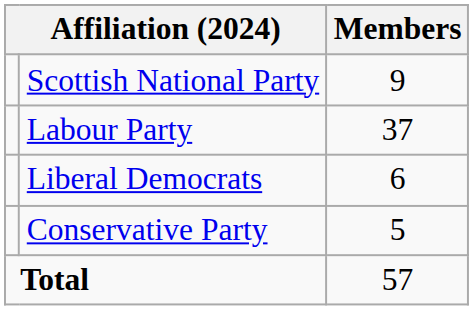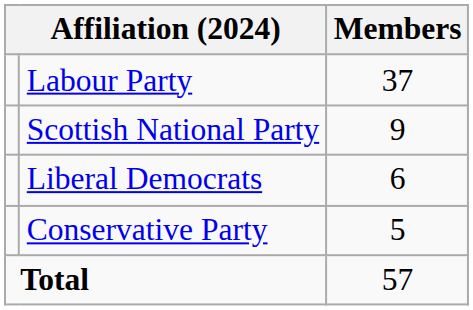rows swapped: (110, 129) <-> (173, 79)
